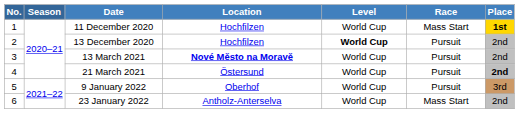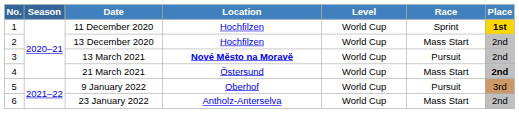(446, 27) Mass Start -> (446, 27) Sprint
(364, 42) bold -> (364, 42) normal
(446, 42) Pursuit -> (446, 42) Mass Start
(446, 72) Pursuit -> (446, 72) Mass Start
